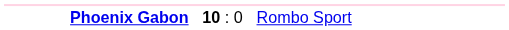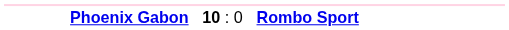(304, 18) normal -> (308, 18) bold
